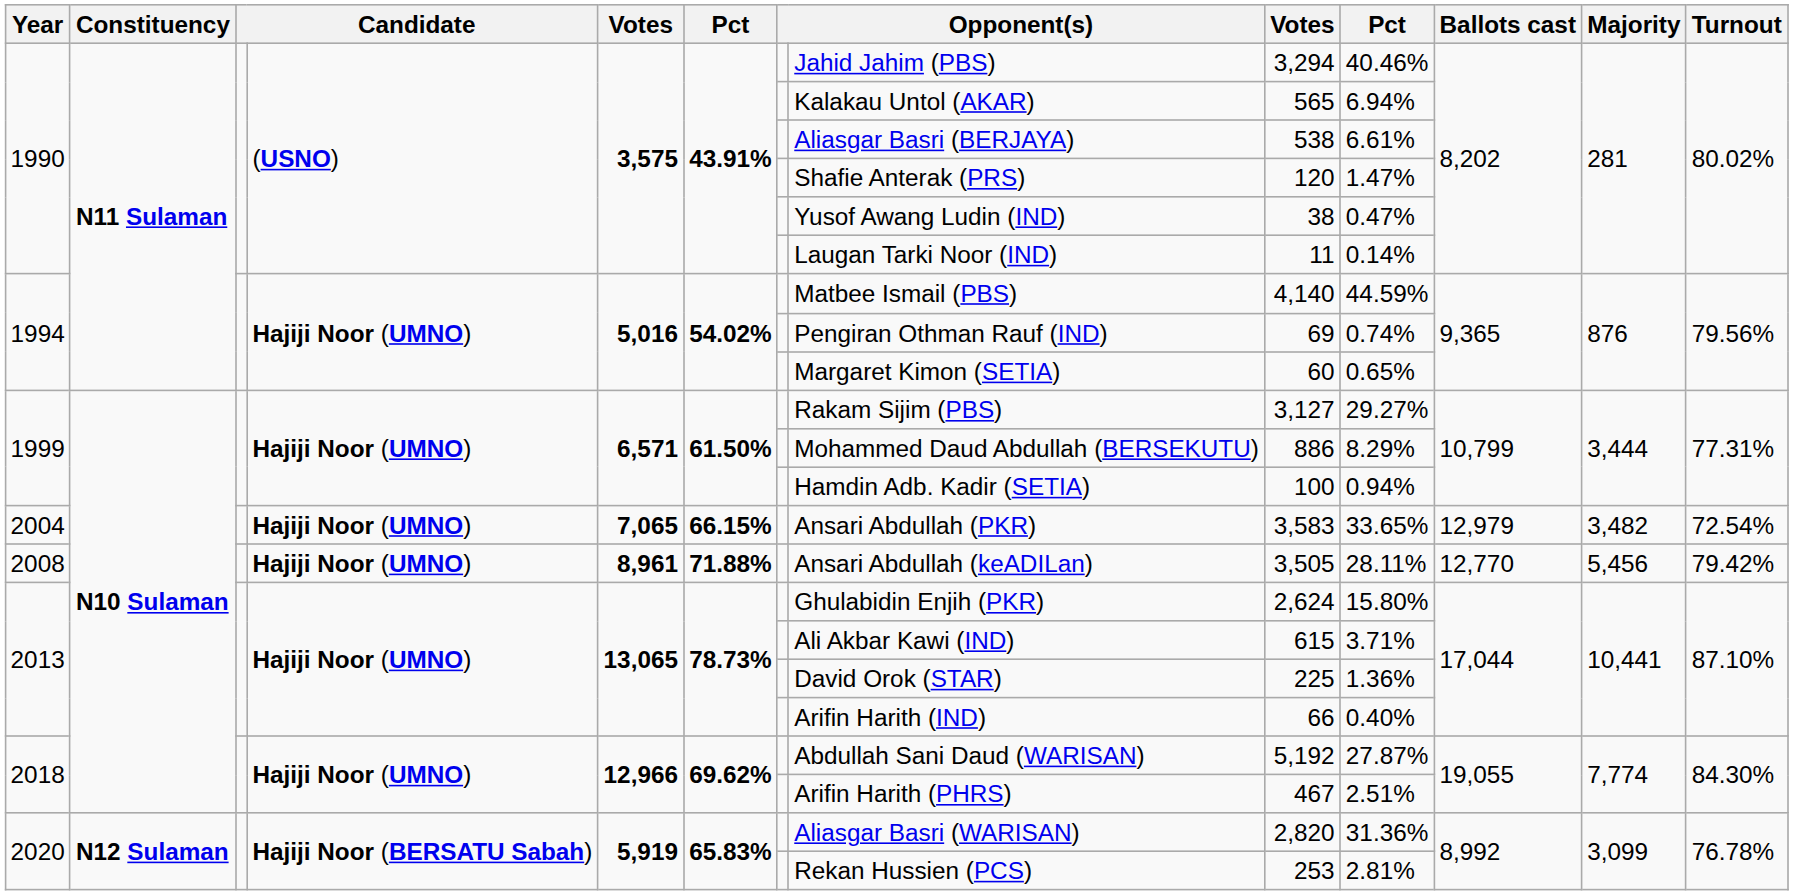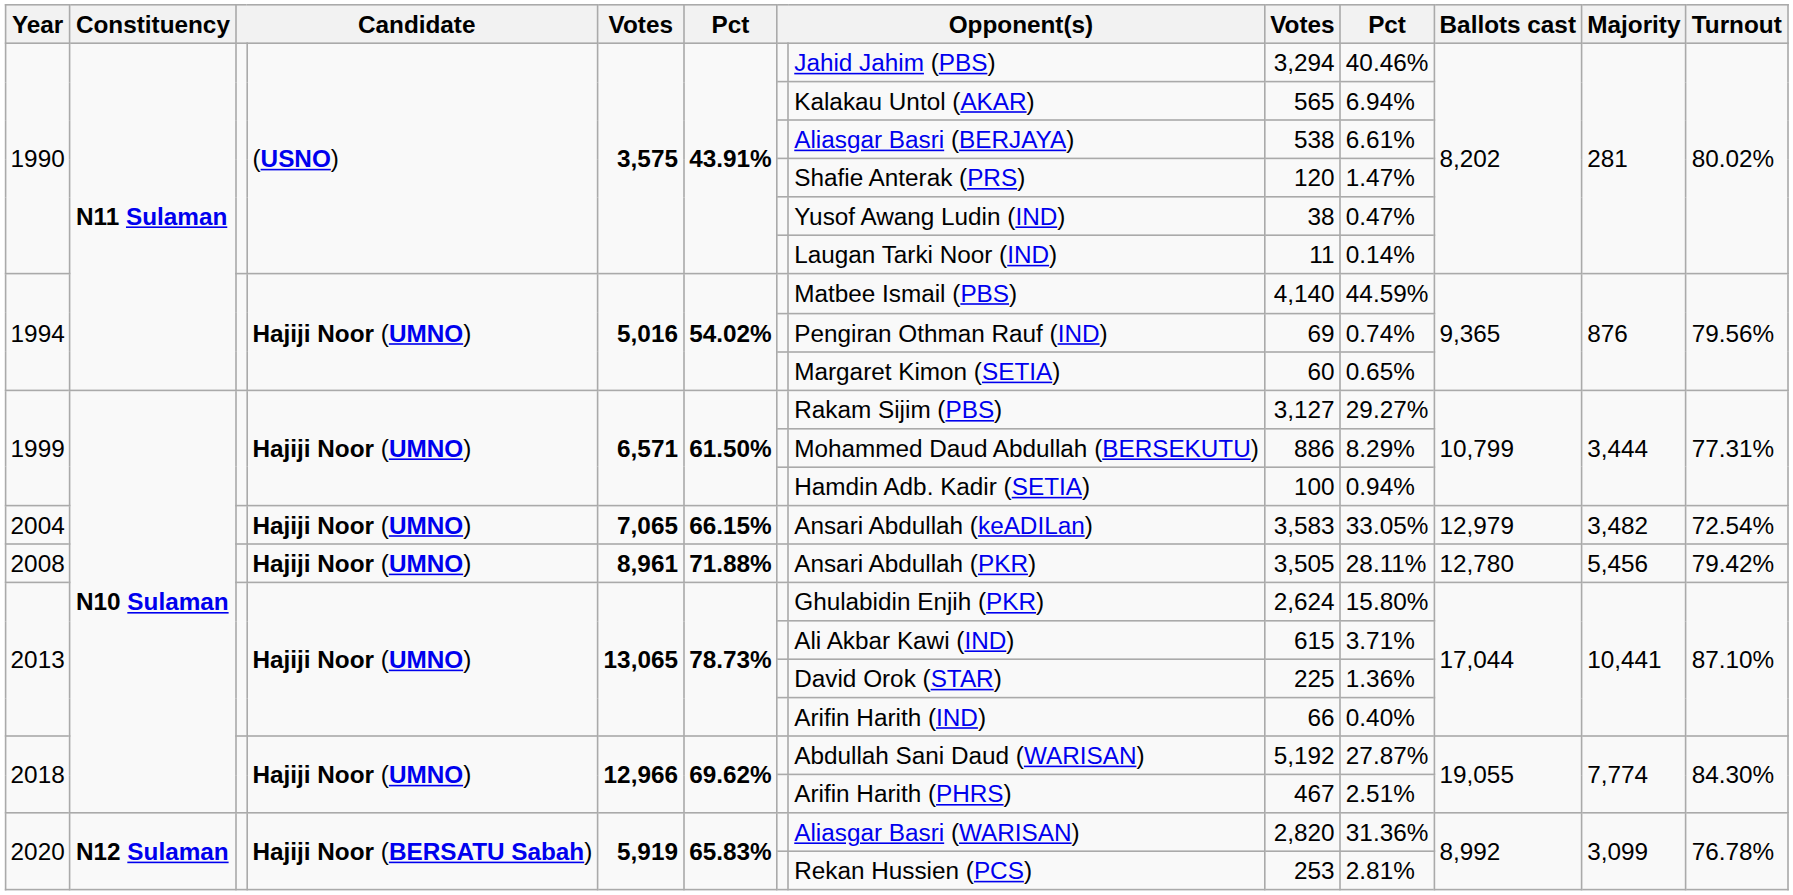(915, 525) Ansari Abdullah (PKR) -> (944, 525) Ansari Abdullah (keADILan)
(1387, 525) 33.65% -> (1387, 525) 33.05%
(944, 563) Ansari Abdullah (keADILan) -> (915, 563) Ansari Abdullah (PKR)
(1477, 563) 12,770 -> (1477, 563) 12,780
